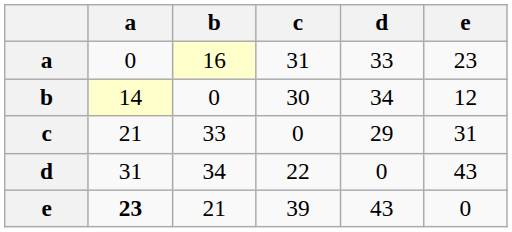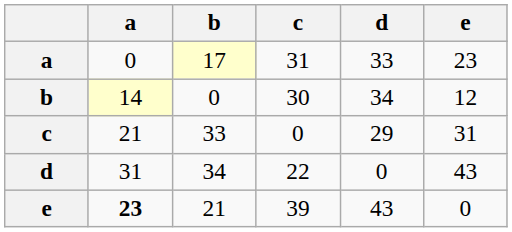(214, 60) 16 -> (214, 60) 17
